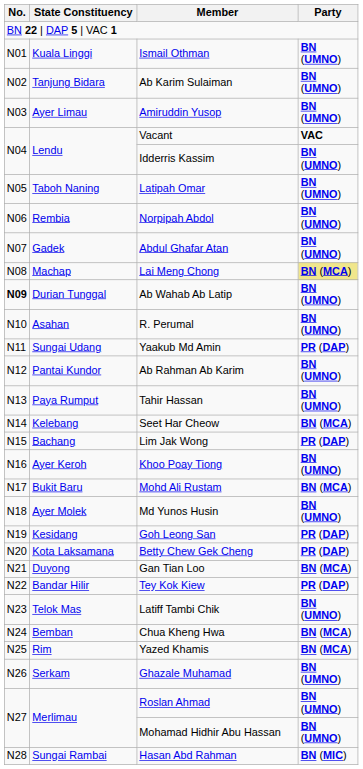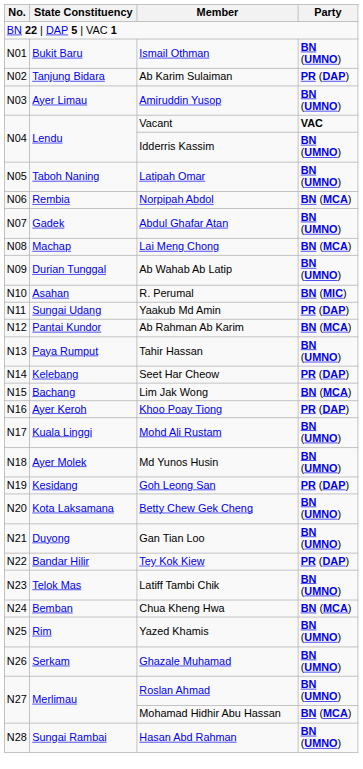(62, 53) Kuala Linggi -> (57, 53) Bukit Baru
(321, 83) BN (UMNO) -> (325, 77) PR (DAP)
(321, 218) BN (UMNO) -> (326, 200) BN (MCA)
(326, 271) khaki background -> (326, 246) no background
(17, 294) bold -> (17, 270) normal
(321, 324) BN (UMNO) -> (324, 293) BN (MIC)
(321, 370) BN (UMNO) -> (326, 328) BN (MCA)
(326, 423) BN (MCA) -> (325, 374) PR (DAP)
(325, 441) PR (DAP) -> (326, 392) BN (MCA)
(321, 464) BN (UMNO) -> (325, 409) PR (DAP)
(57, 487) Bukit Baru -> (62, 432) Kuala Linggi
(326, 487) BN (MCA) -> (321, 432) BN (UMNO)
(325, 551) PR (DAP) -> (321, 509) BN (UMNO)
(326, 569) BN (MCA) -> (321, 538) BN (UMNO)
(326, 650) BN (MCA) -> (321, 632) BN (UMNO)
(321, 732) BN (UMNO) -> (326, 714) BN (MCA)
(324, 756) BN (MIC) -> (321, 737) BN (UMNO)
